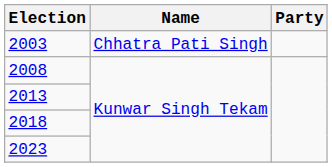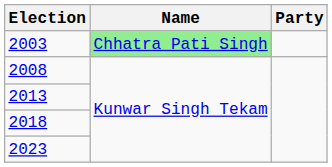(181, 44) no background -> (181, 44) lightgreen background
